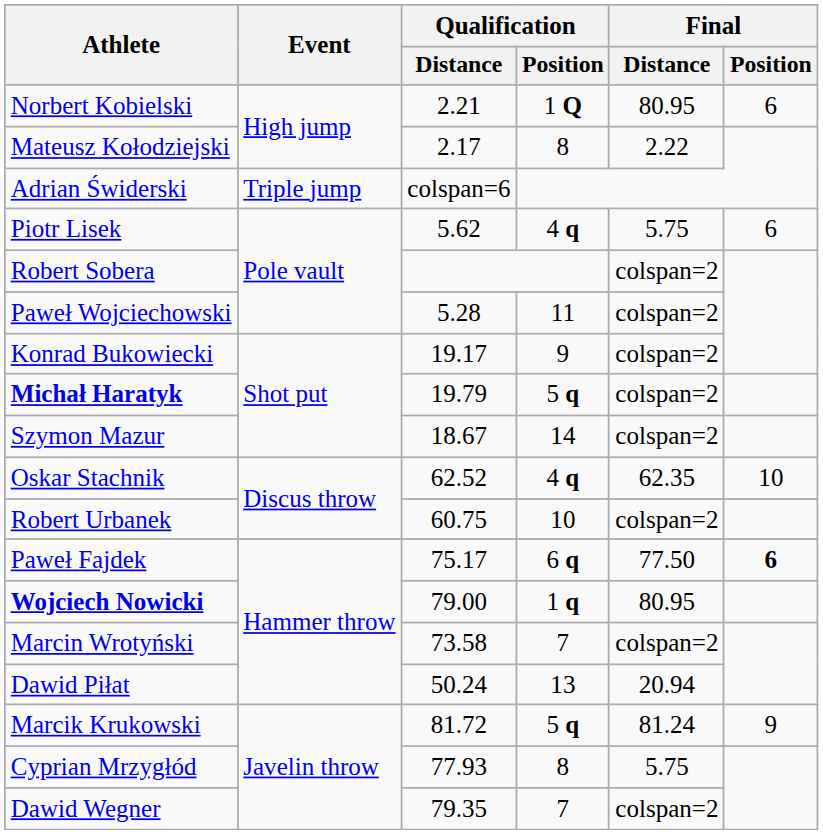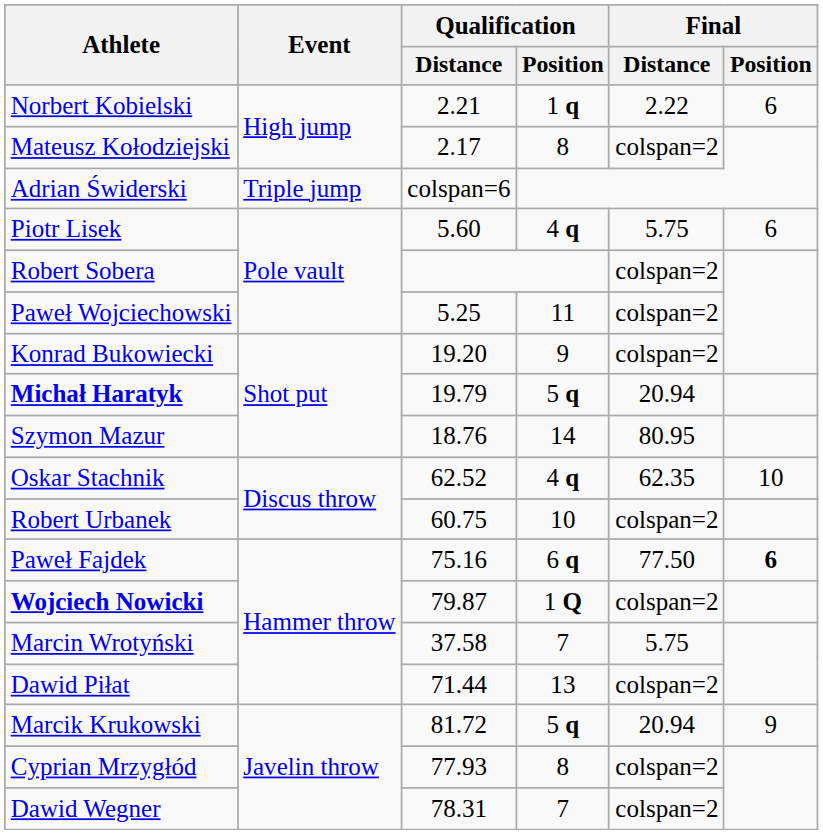(563, 105) 1 Q -> (563, 105) 1 q
(667, 105) 80.95 -> (667, 105) 2.22
(667, 147) 2.22 -> (667, 147) colspan=2
(459, 229) 5.62 -> (459, 229) 5.60
(459, 312) 5.28 -> (459, 312) 5.25
(459, 353) 19.17 -> (459, 353) 19.20
(667, 395) colspan=2 -> (667, 395) 20.94
(459, 436) 18.67 -> (459, 436) 18.76
(667, 436) colspan=2 -> (667, 436) 80.95
(459, 560) 75.17 -> (459, 560) 75.16
(459, 601) 79.00 -> (459, 601) 79.87
(563, 601) 1 q -> (563, 601) 1 Q
(667, 601) 80.95 -> (667, 601) colspan=2
(459, 643) 73.58 -> (459, 643) 37.58
(667, 643) colspan=2 -> (667, 643) 5.75
(459, 684) 50.24 -> (459, 684) 71.44
(667, 684) 20.94 -> (667, 684) colspan=2
(667, 725) 81.24 -> (667, 725) 20.94
(667, 767) 5.75 -> (667, 767) colspan=2
(459, 808) 79.35 -> (459, 808) 78.31
